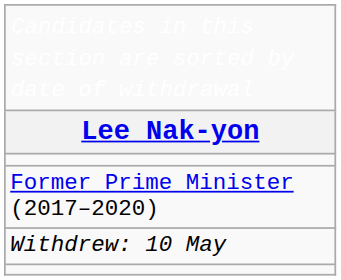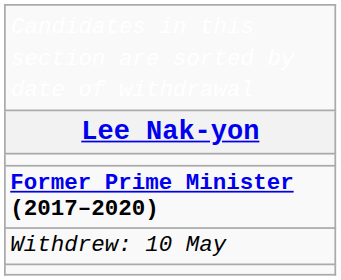(152, 196) normal -> (152, 196) bold
